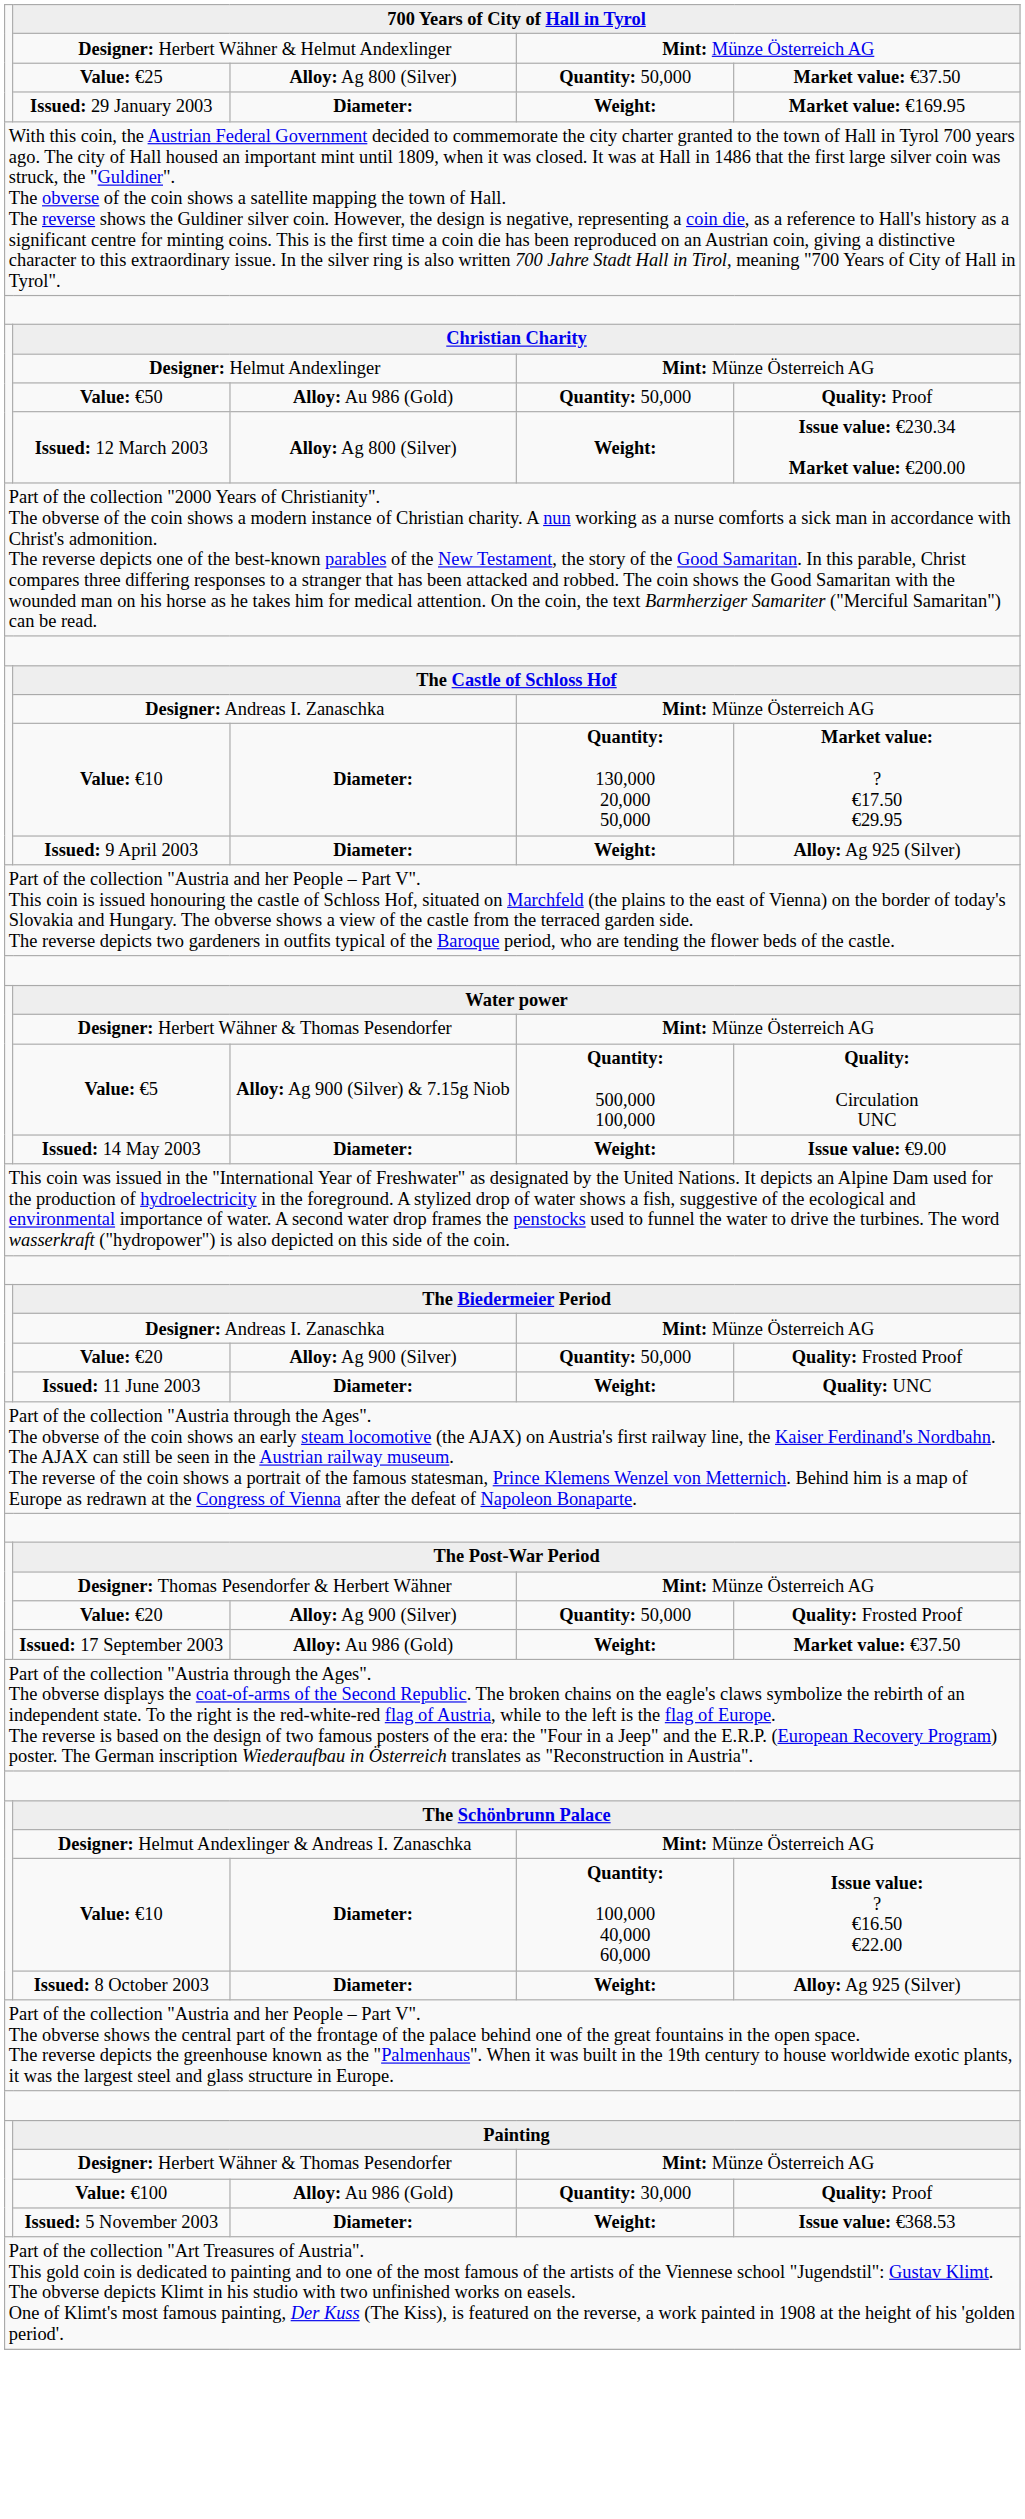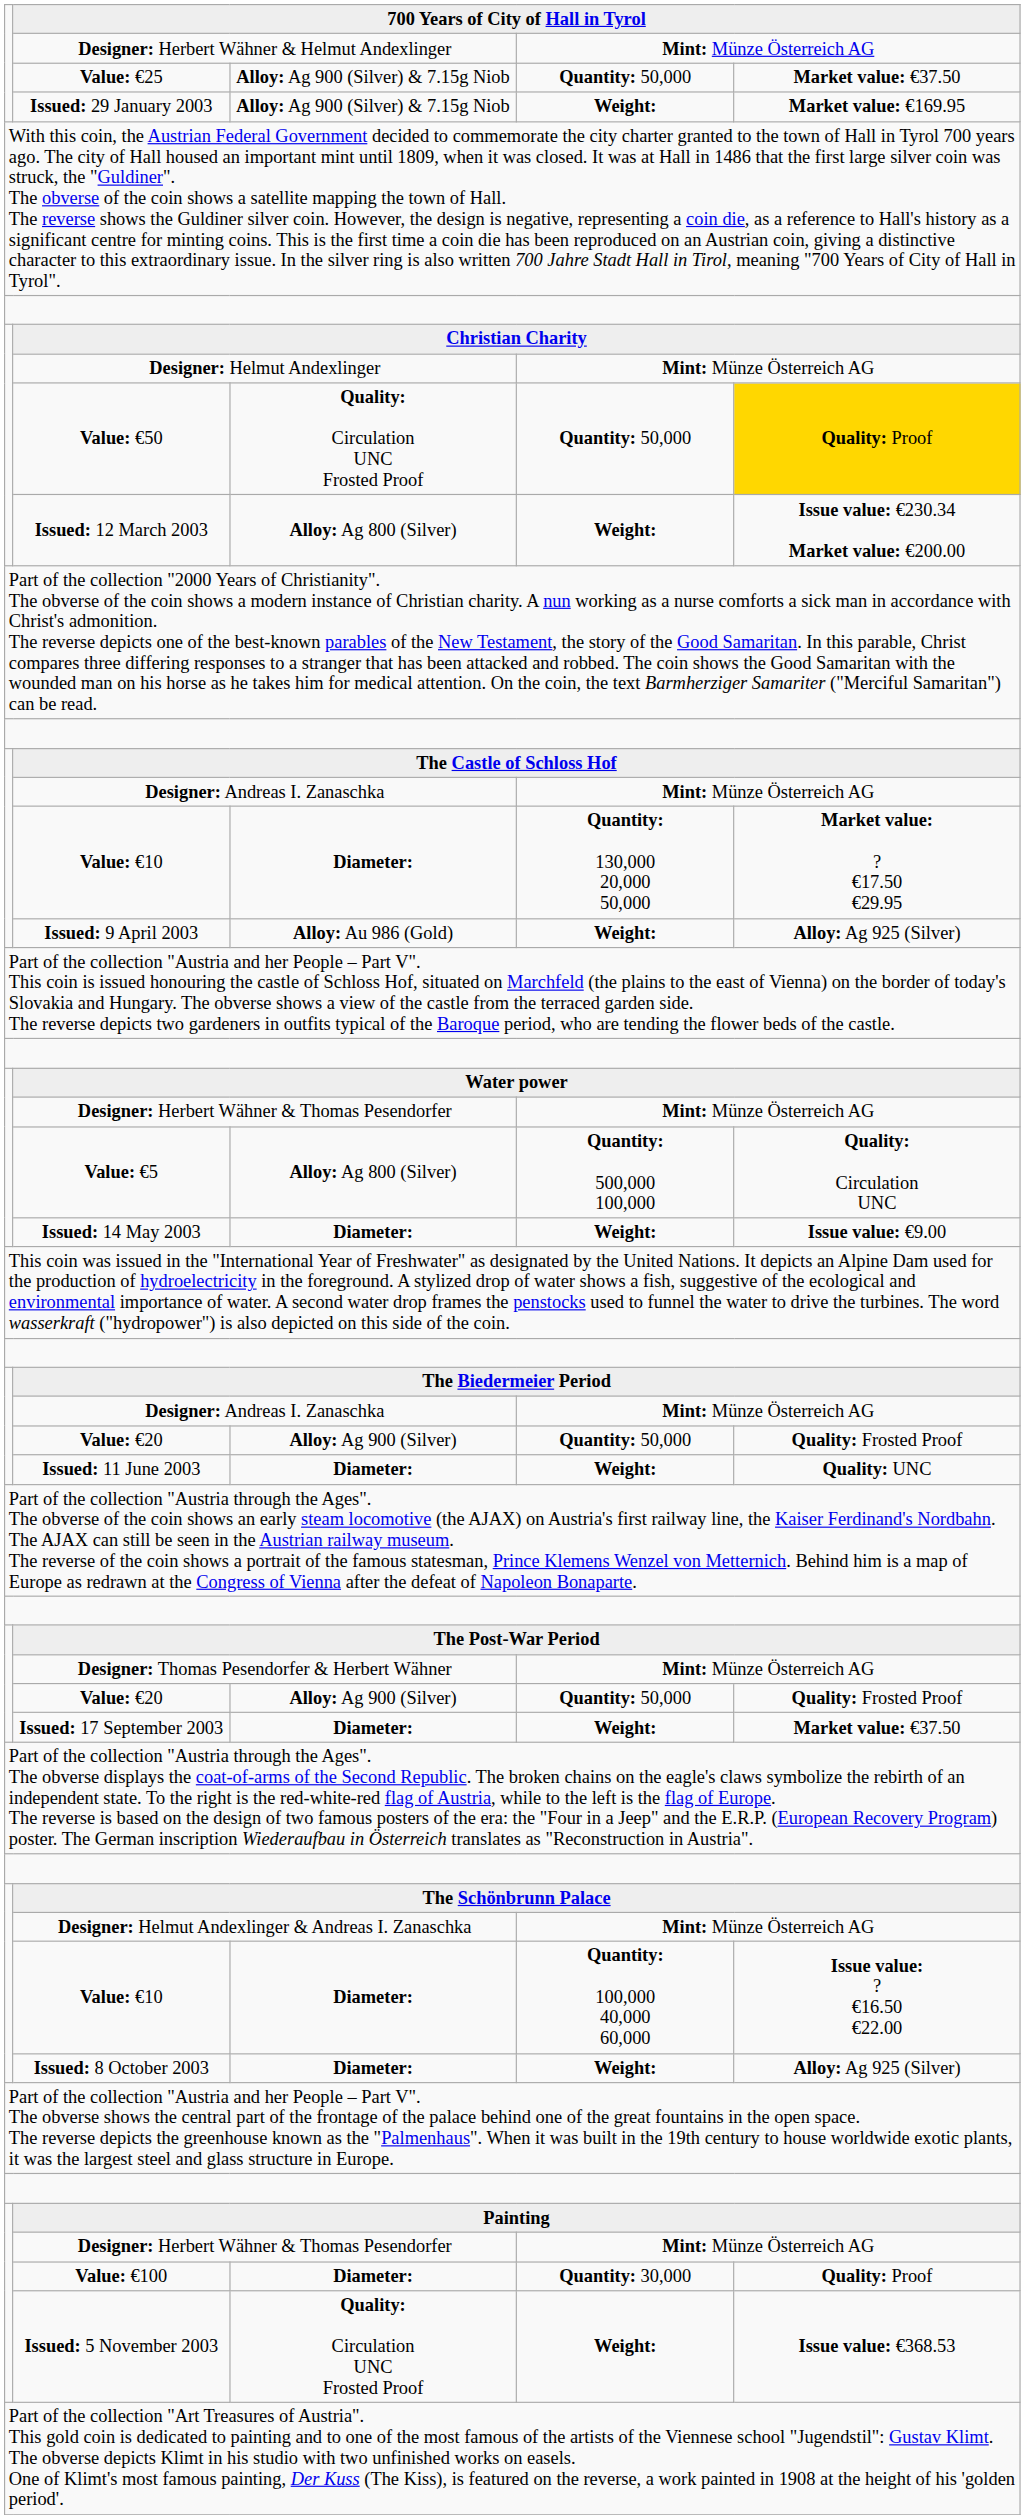(373, 77) Alloy: Ag 800 (Silver) -> (373, 77) Alloy: Ag 900 (Silver) & 7.15g Niob
(373, 106) Diameter: -> (373, 106) Alloy: Ag 900 (Silver) & 7.15g Niob
(373, 397) Alloy: Au 986 (Gold) -> (373, 438) Quality: Circulation UNC Frosted Proof
(877, 397) no background -> (877, 438) gold background
(373, 850) Diameter: -> (373, 932) Alloy: Au 986 (Gold)
(373, 1089) Alloy: Ag 900 (Silver) & 7.15g Niob -> (373, 1171) Alloy: Ag 800 (Silver)
(373, 1644) Alloy: Au 986 (Gold) -> (373, 1727) Diameter:
(373, 2193) Alloy: Au 986 (Gold) -> (373, 2275) Diameter:
(373, 2222) Diameter: -> (373, 2346) Quality: Circulation UNC Frosted Proof
